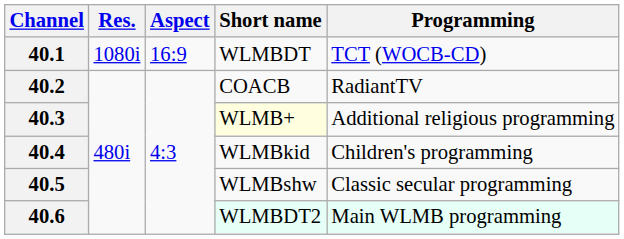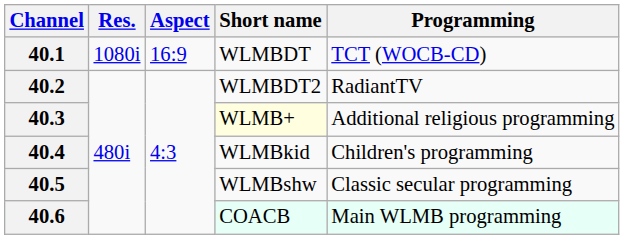(255, 86) COACB -> (270, 86) WLMBDT2
(270, 217) WLMBDT2 -> (255, 217) COACB
